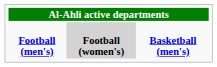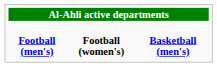(101, 46) lightgrey background -> (101, 46) no background
